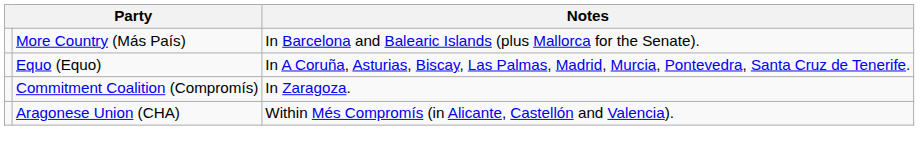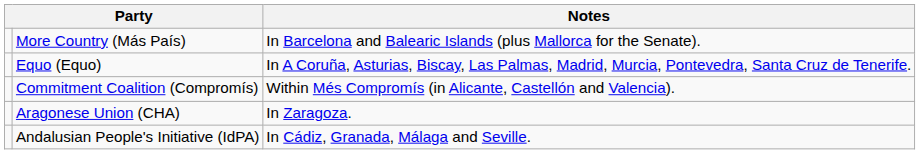(308, 88) In Zaragoza. -> (471, 88) Within Més Compromís (in Alicante, Castellón and Valencia).
(470, 112) Within Més Compromís (in Alicante, Castellón and Valencia). -> (309, 112) In Zaragoza.
+ row: (138, 137)
